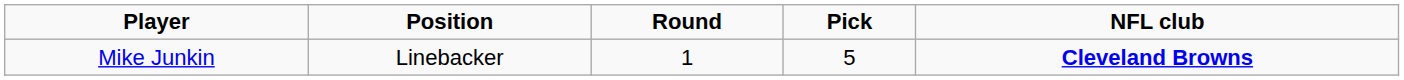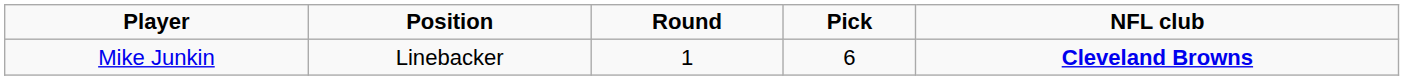(849, 57) 5 -> (849, 57) 6
